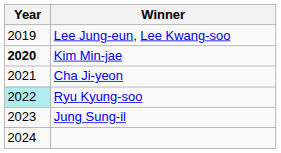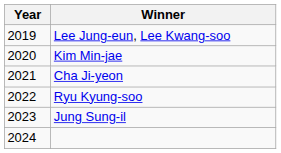(22, 55) bold -> (22, 55) normal
(22, 96) paleturquoise background -> (22, 96) no background
